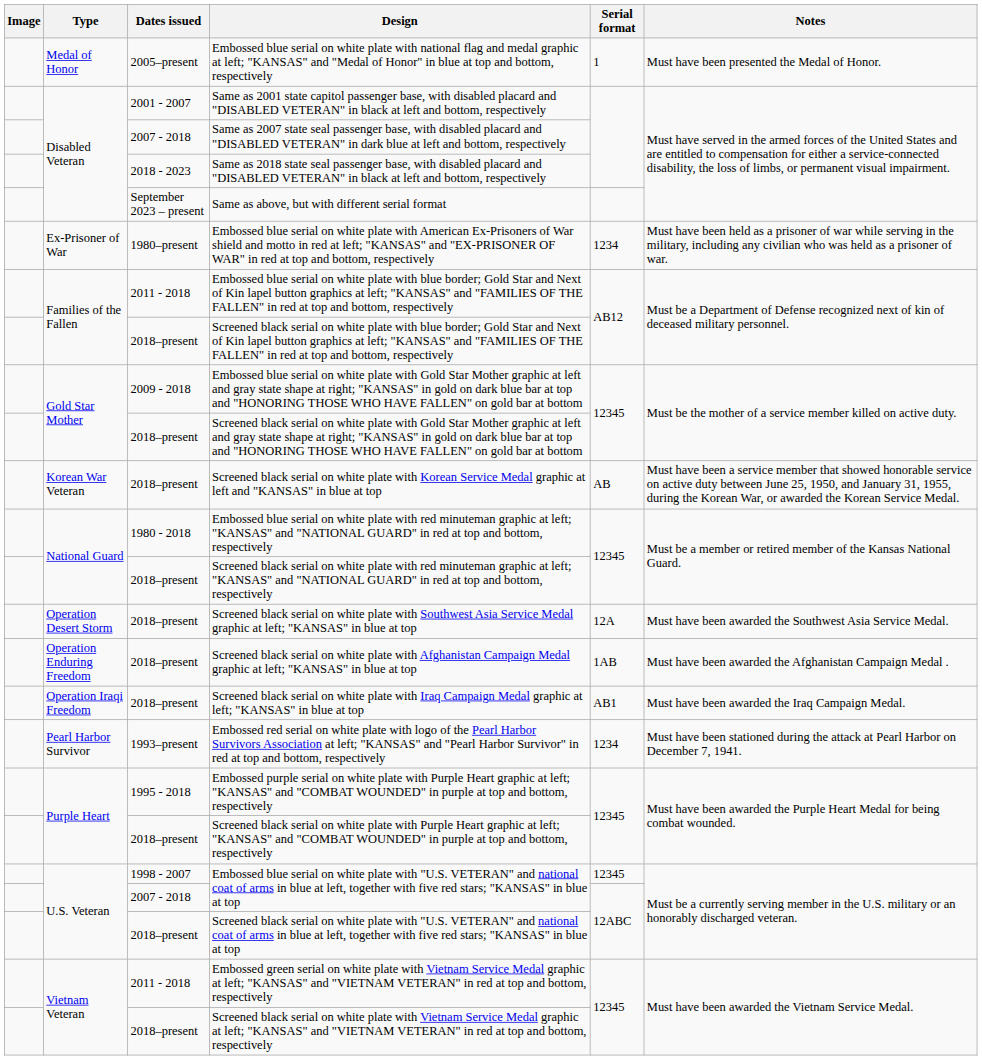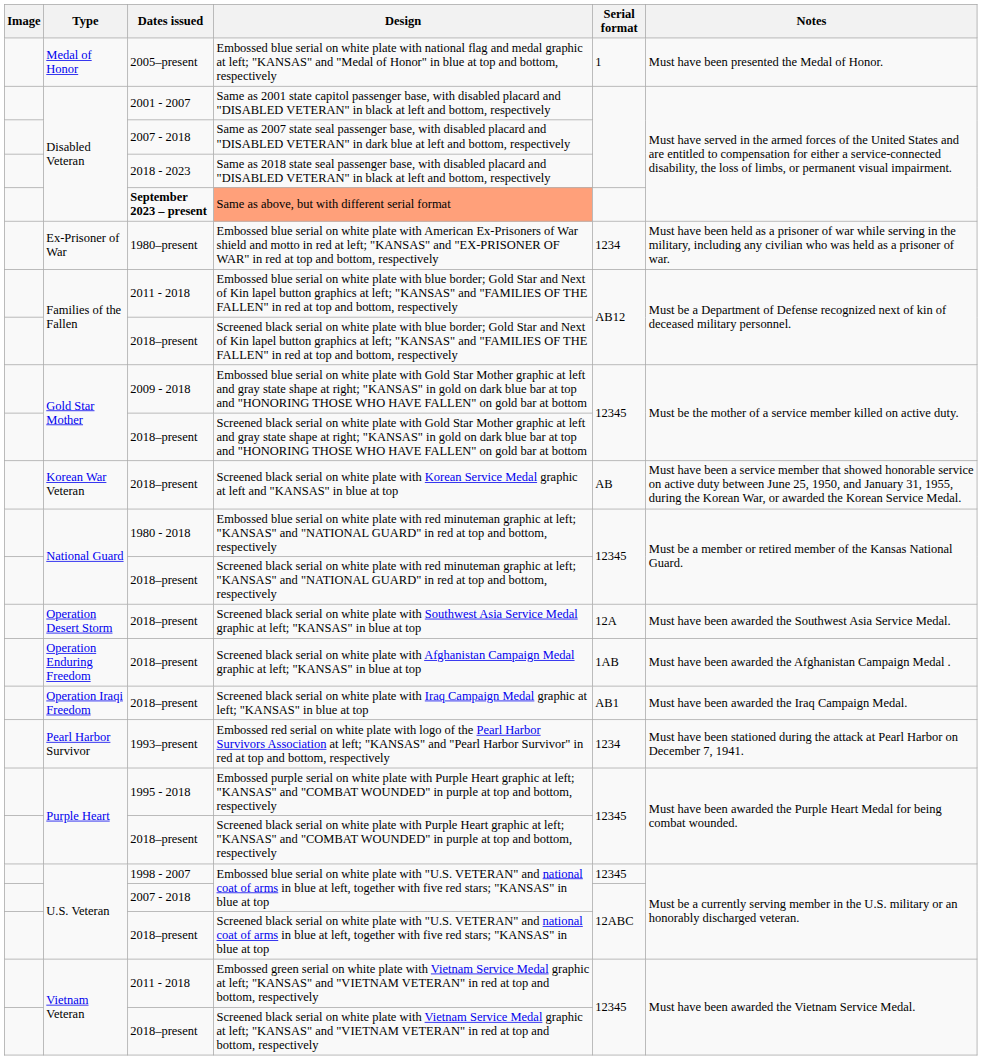(167, 204) normal -> (169, 204) bold
(329, 204) no background -> (334, 204) lightsalmon background
